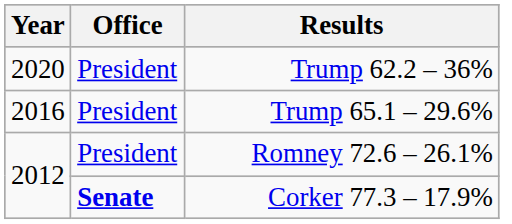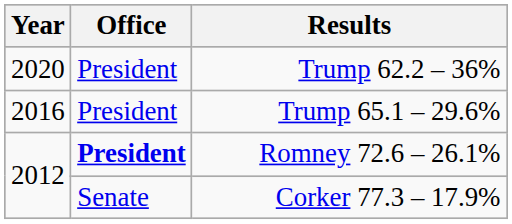(127, 153) normal -> (131, 153) bold
(115, 196) bold -> (113, 196) normal
